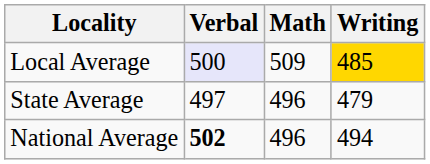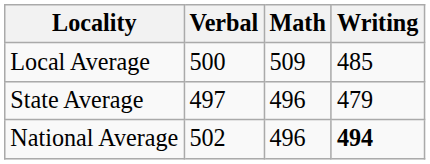(208, 61) lavender background -> (208, 61) no background
(355, 61) gold background -> (355, 61) no background
(208, 138) bold -> (208, 138) normal
(355, 138) normal -> (355, 138) bold
